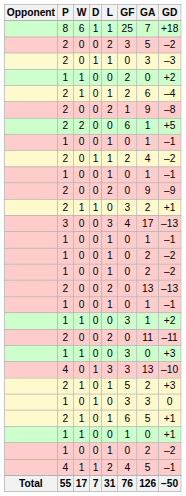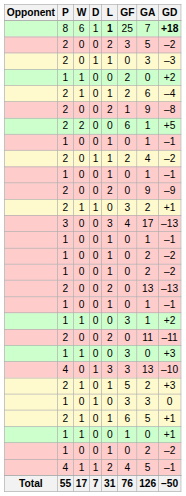(110, 28) normal -> (110, 28) bold
(170, 28) normal -> (170, 28) bold
